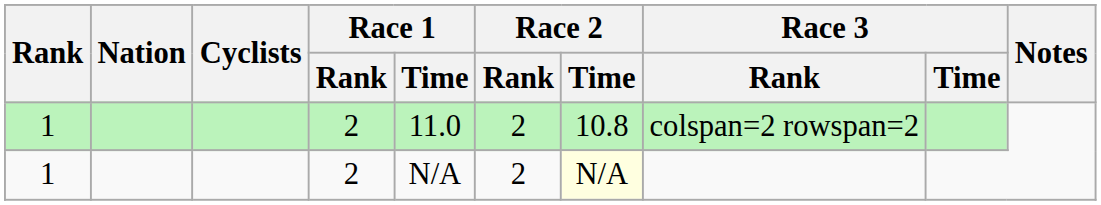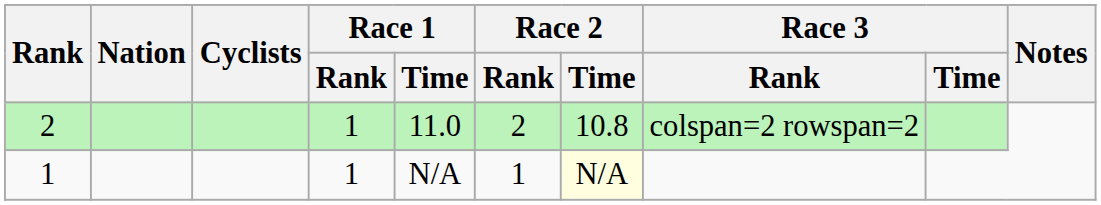(48, 125) 1 -> (48, 125) 2
(351, 125) 2 -> (351, 125) 1
(351, 174) 2 -> (351, 174) 1
(518, 174) 2 -> (518, 174) 1
